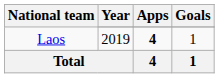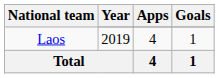(153, 38) bold -> (153, 38) normal
